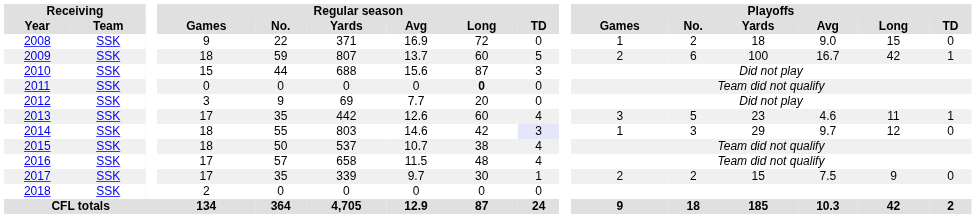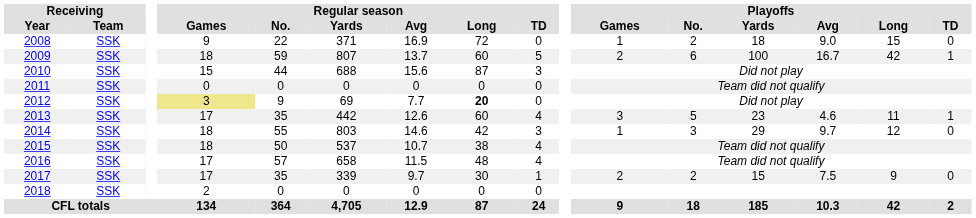(482, 86) bold -> (482, 86) normal
(206, 101) no background -> (206, 101) khaki background
(482, 101) normal -> (482, 101) bold
(539, 131) lavender background -> (539, 131) no background
